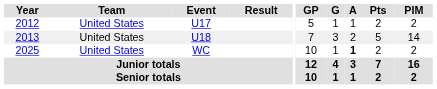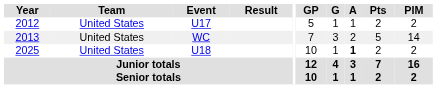(201, 37) U18 -> (201, 37) WC
(201, 51) WC -> (201, 51) U18
